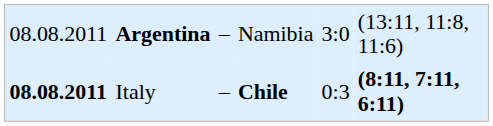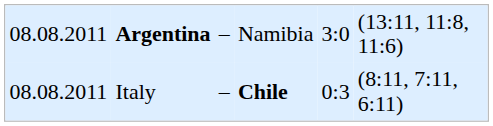(58, 91) bold -> (58, 91) normal
(409, 91) bold -> (408, 91) normal
